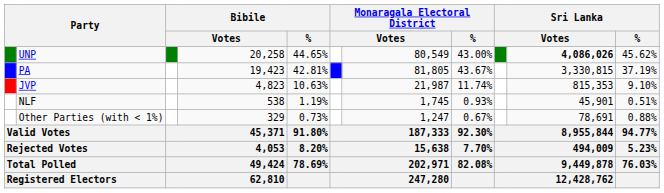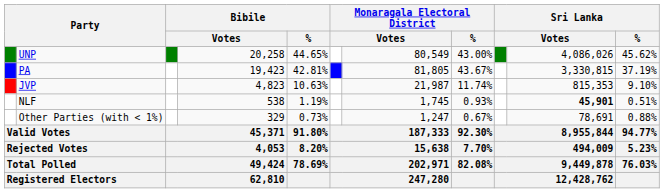(587, 55) bold -> (587, 55) normal
(596, 102) normal -> (596, 102) bold
